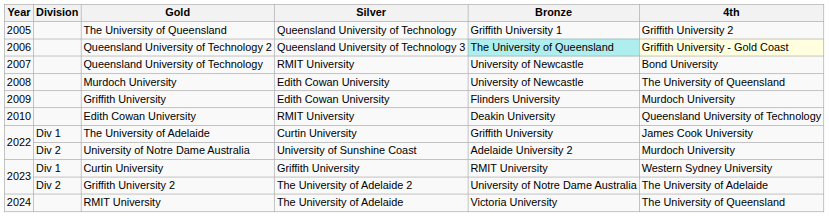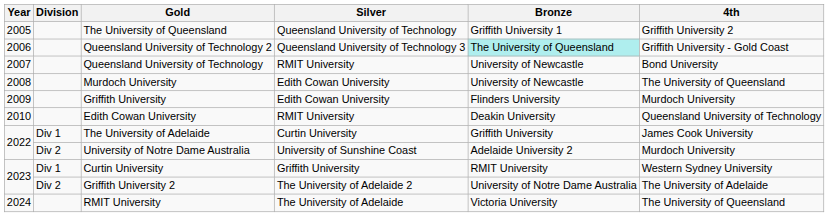(715, 47) lightyellow background -> (715, 47) no background
